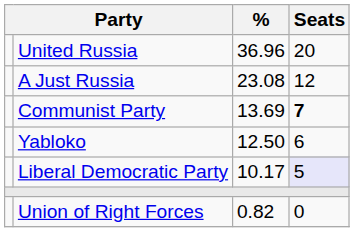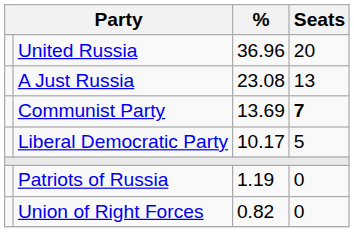(305, 80) 12 -> (305, 80) 13
- row: (52, 141)
(299, 171) lavender background -> (299, 141) no background
+ row: (93, 180)
